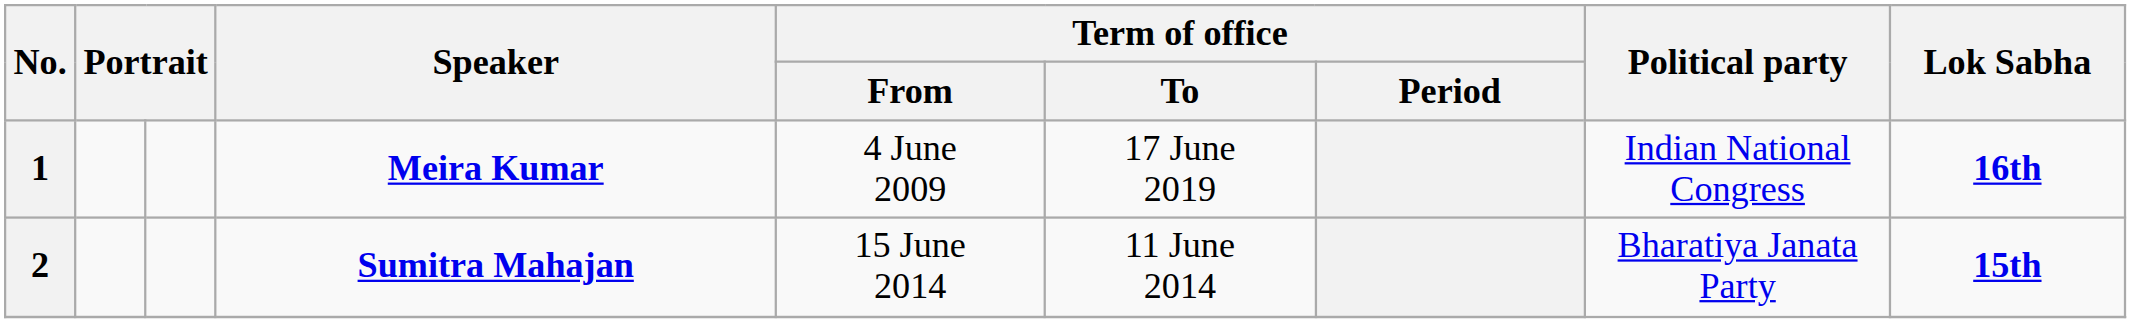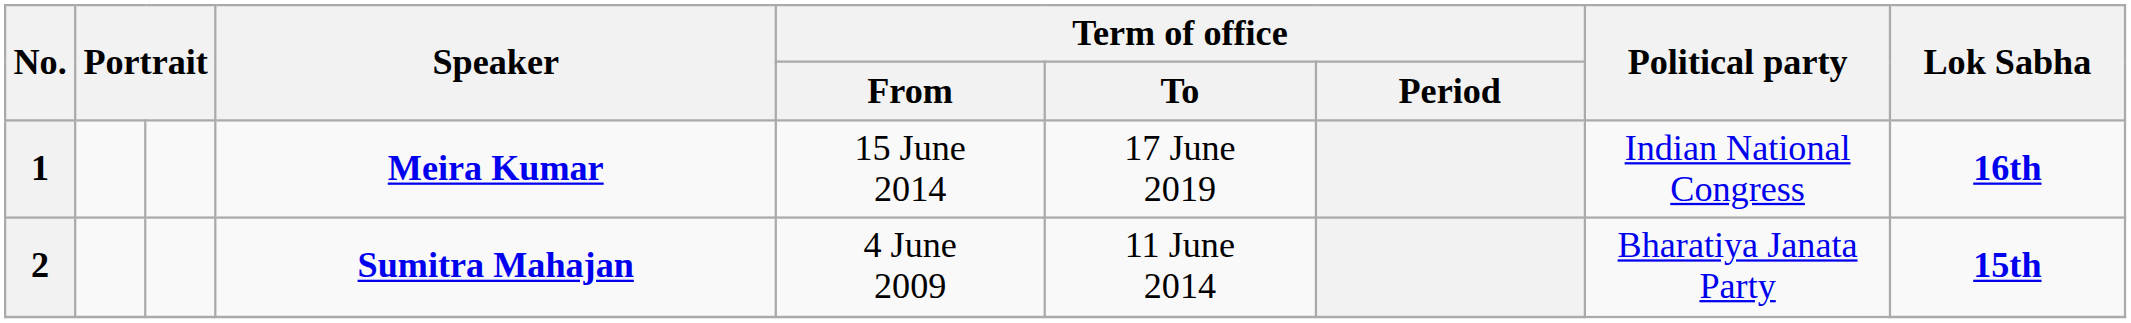(910, 168) 4 June 2009 -> (910, 168) 15 June 2014
(910, 266) 15 June 2014 -> (910, 266) 4 June 2009
